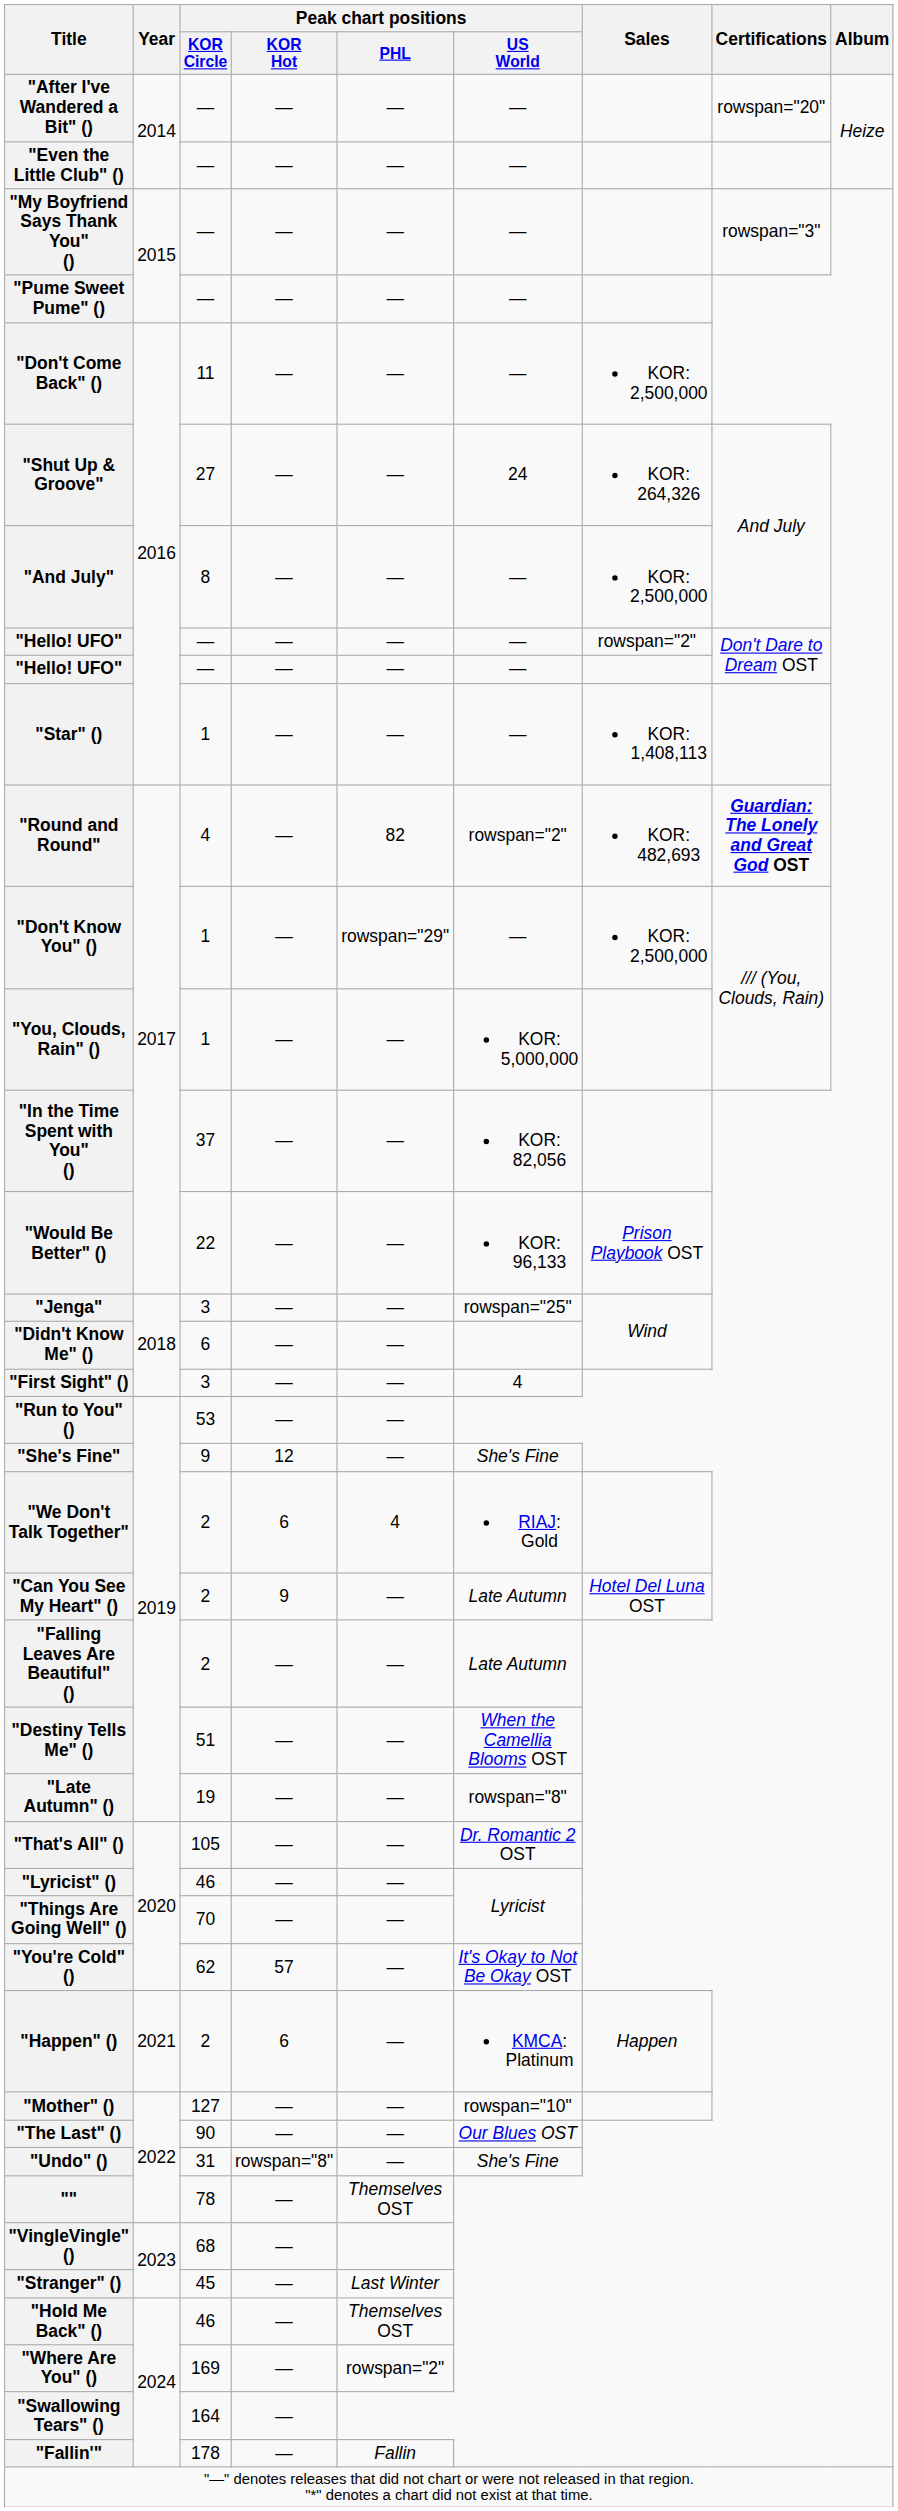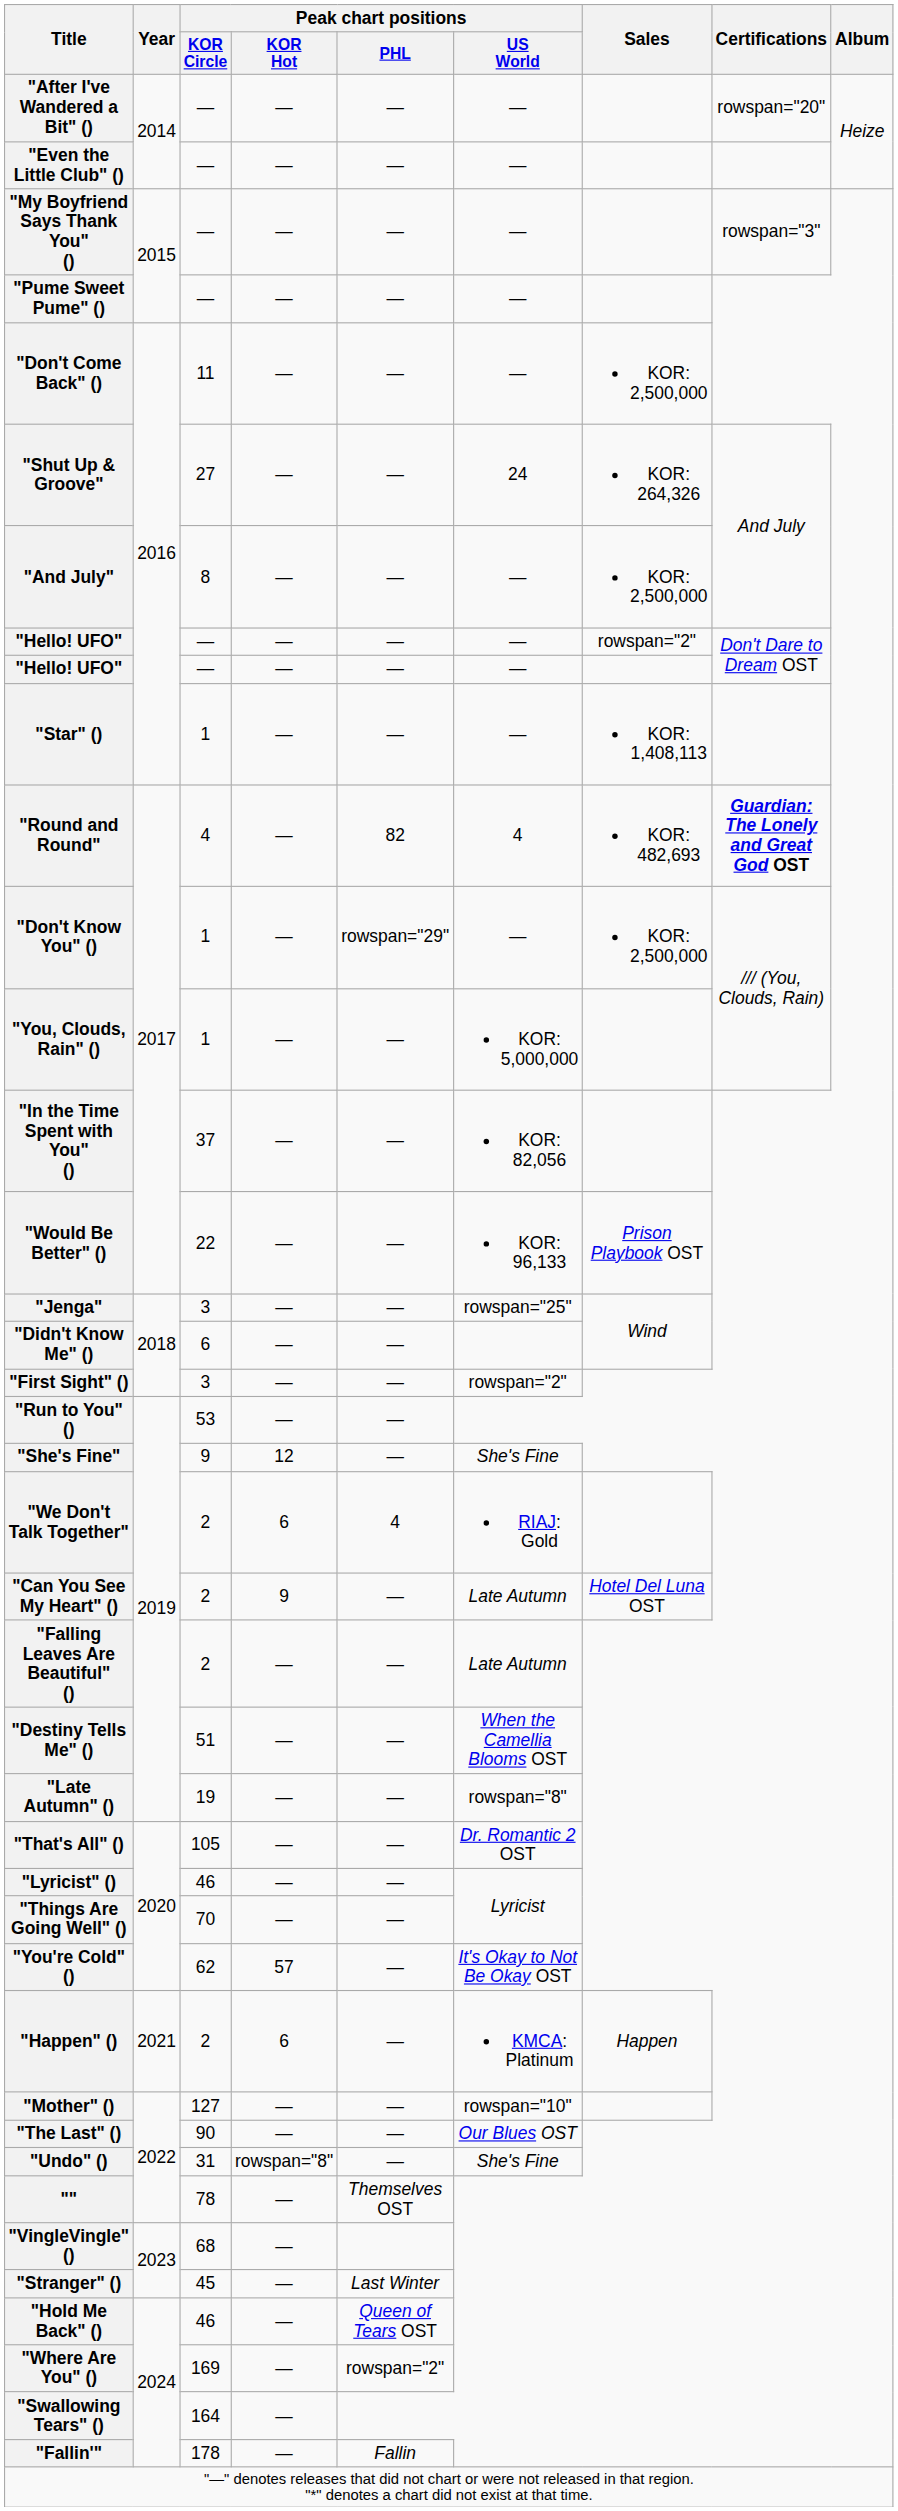(518, 835) rowspan="2" -> (518, 835) 4
(518, 1382) 4 -> (518, 1382) rowspan="2"
(395, 2321) Themselves OST -> (395, 2321) Queen of Tears OST
